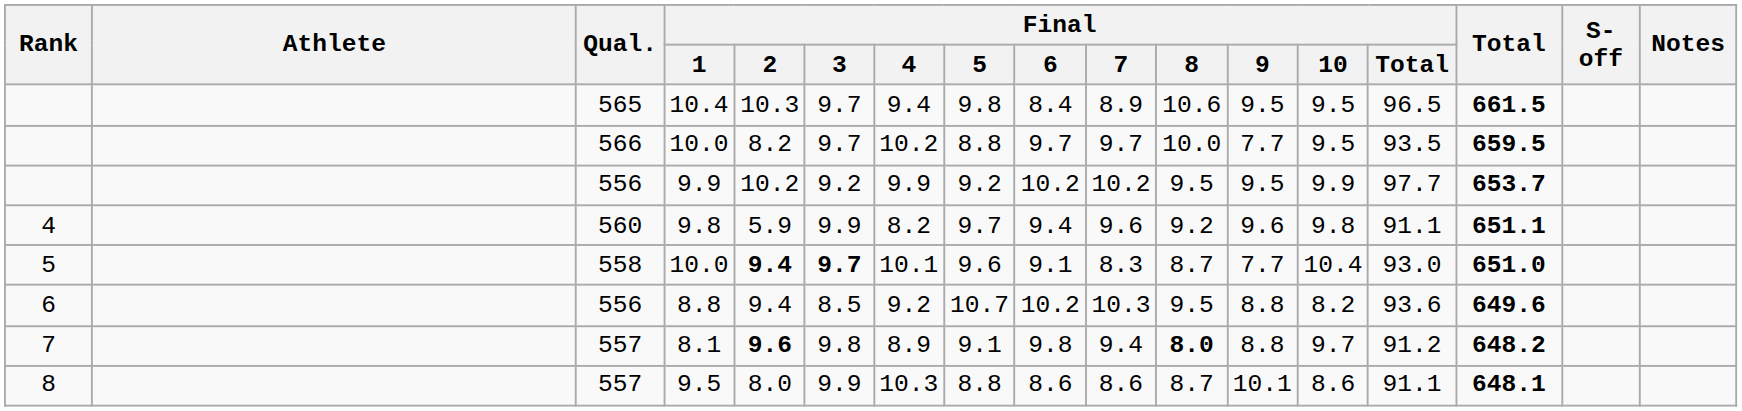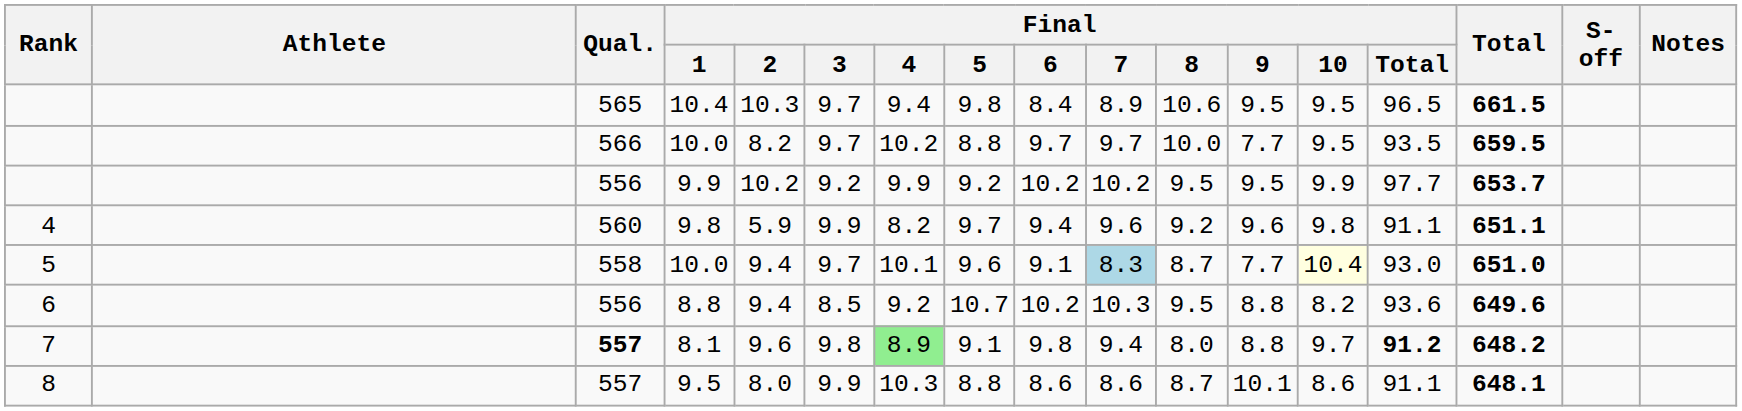(770, 265) bold -> (770, 265) normal
(839, 265) bold -> (839, 265) normal
(1121, 265) no background -> (1121, 265) lightblue background
(1333, 265) no background -> (1333, 265) lightyellow background
(620, 345) normal -> (620, 345) bold
(770, 345) bold -> (770, 345) normal
(909, 345) no background -> (909, 345) lightgreen background
(1192, 345) bold -> (1192, 345) normal
(1412, 345) normal -> (1412, 345) bold
